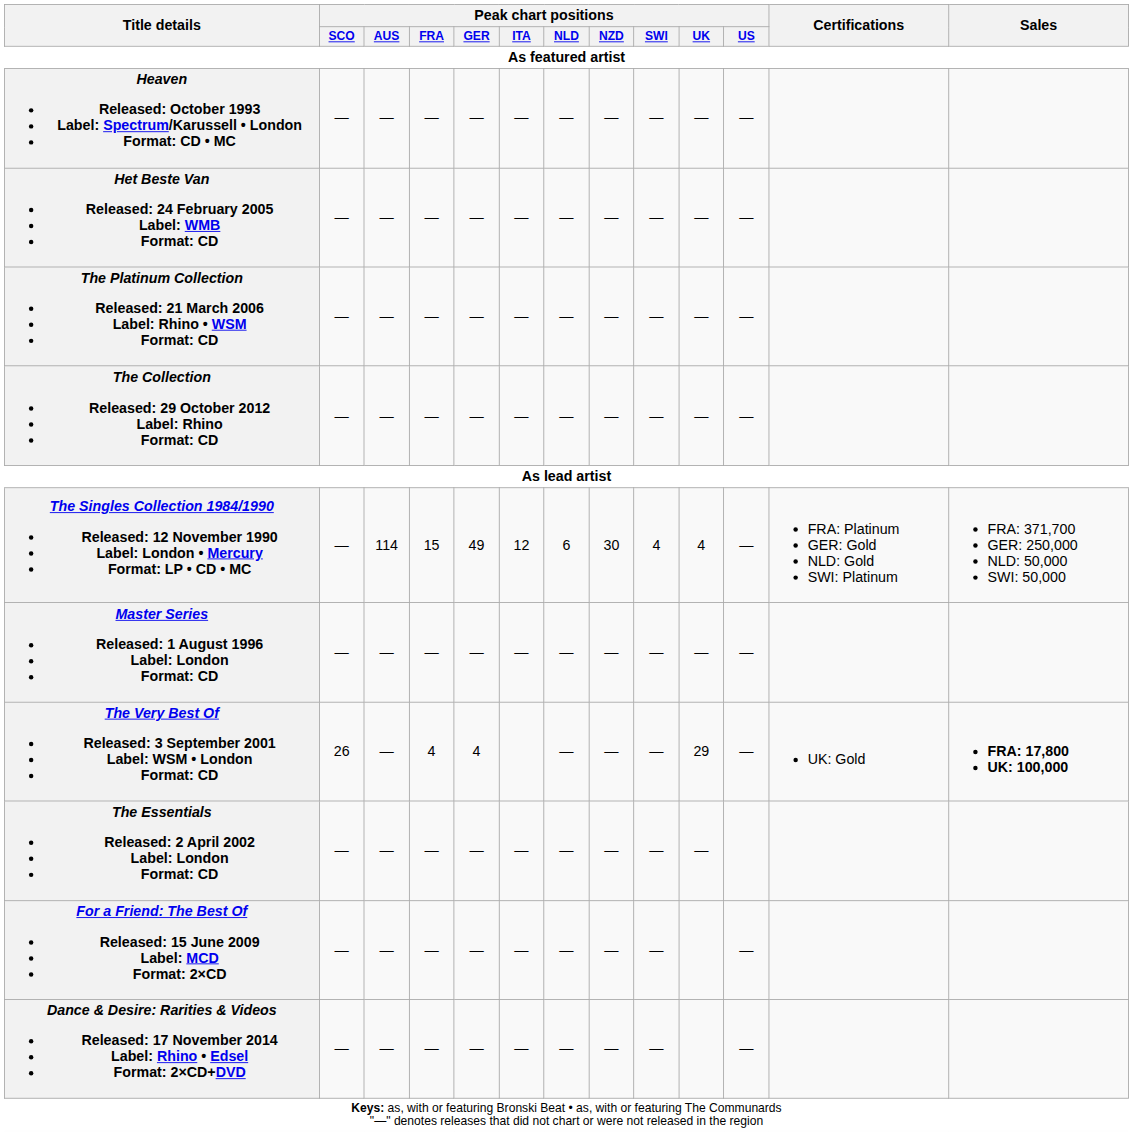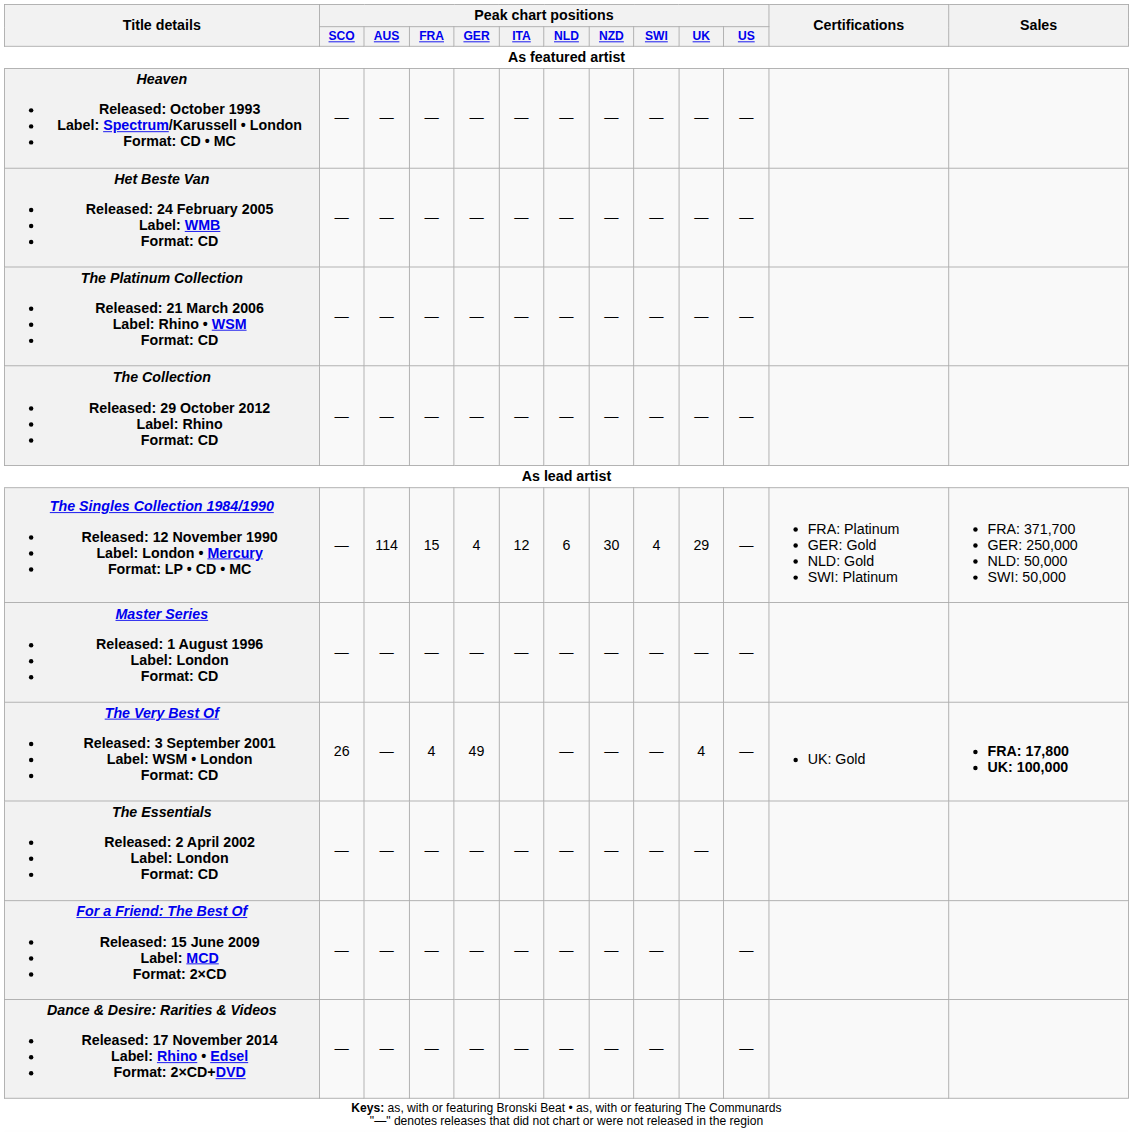(477, 545) 49 -> (477, 545) 4
(701, 545) 4 -> (701, 545) 29
(477, 751) 4 -> (477, 751) 49
(701, 751) 29 -> (701, 751) 4
